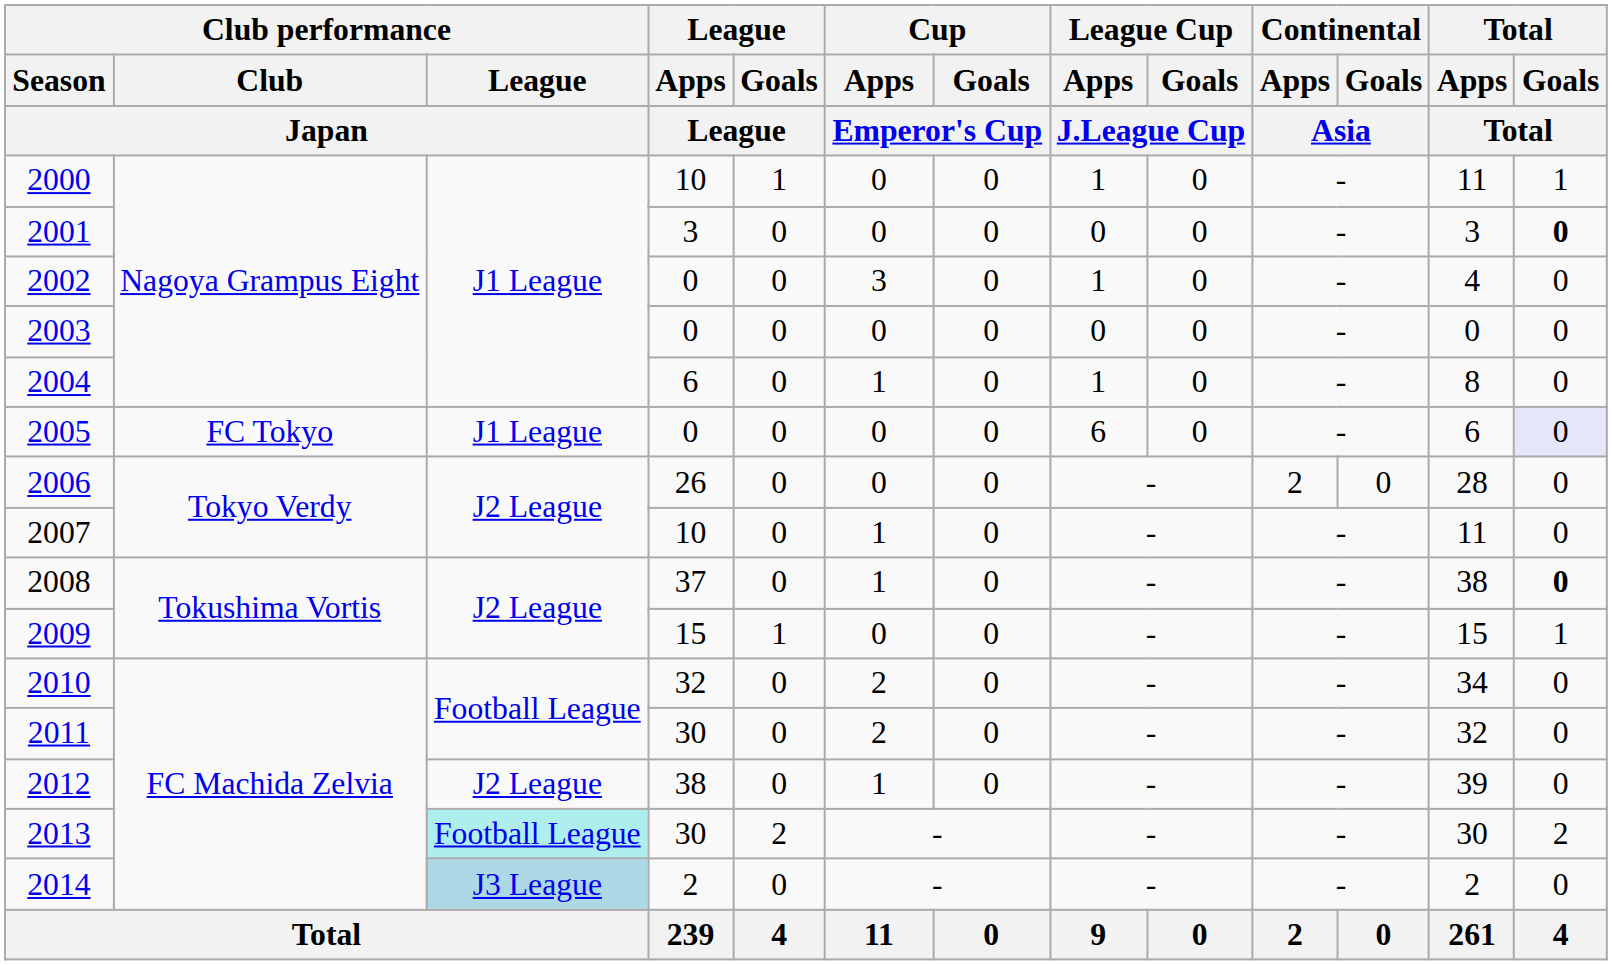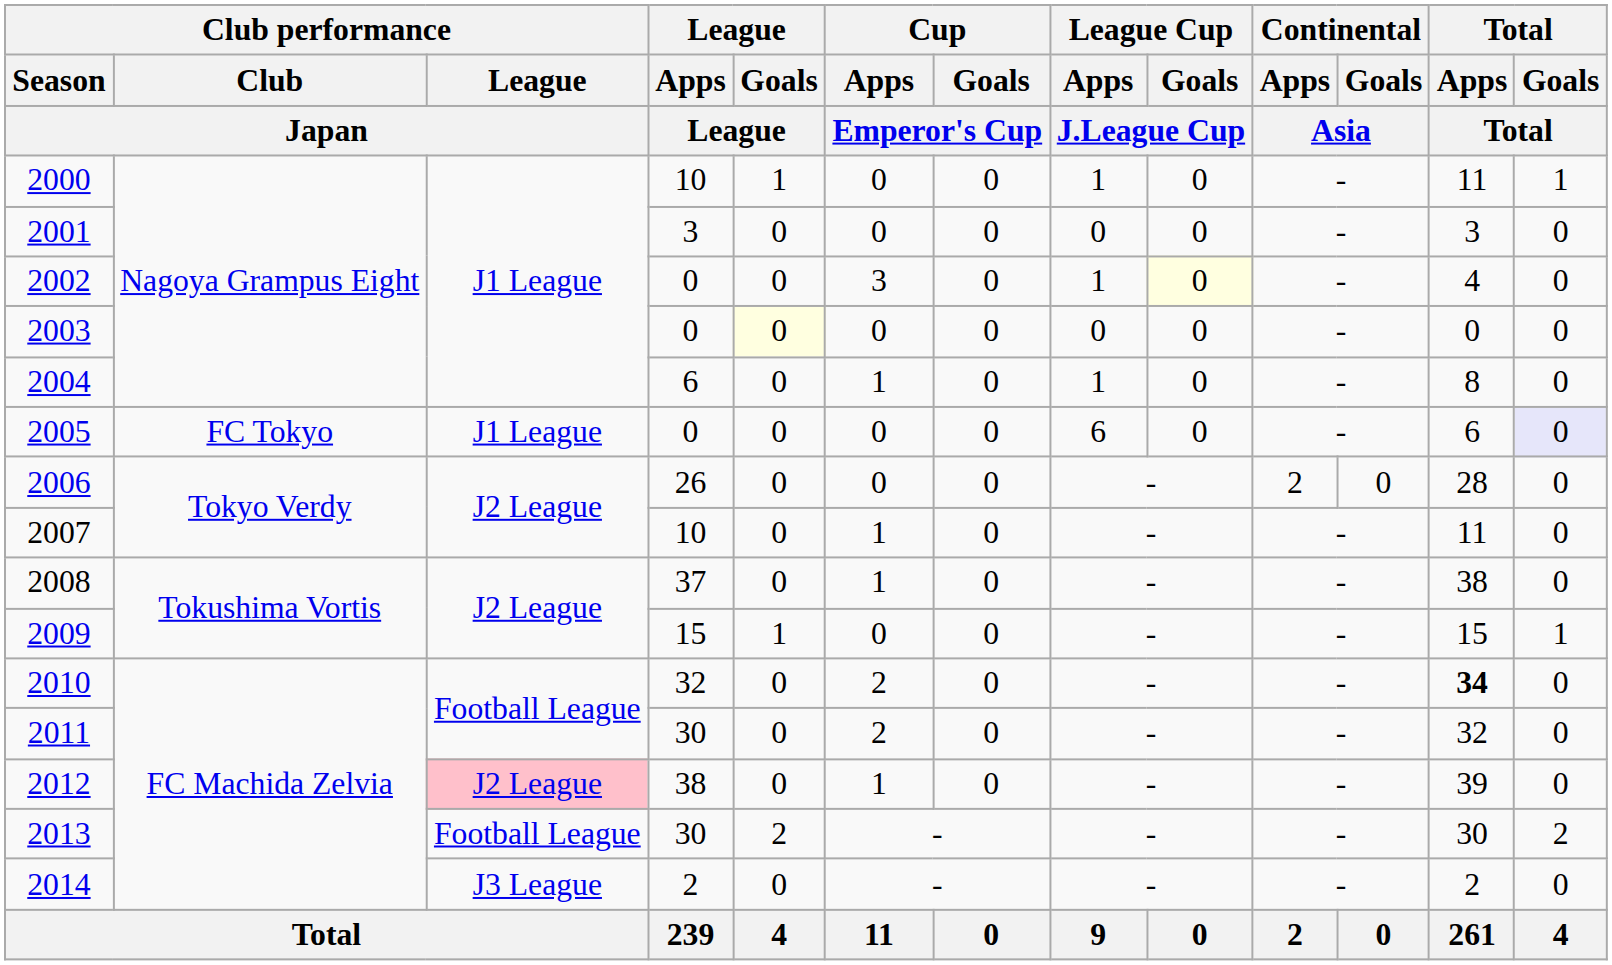(1561, 230) bold -> (1561, 230) normal
(1200, 280) no background -> (1200, 280) lightyellow background
(779, 331) no background -> (779, 331) lightyellow background
(1561, 582) bold -> (1561, 582) normal
(1472, 682) normal -> (1472, 682) bold
(537, 783) no background -> (537, 783) pink background
(537, 833) paleturquoise background -> (537, 833) no background
(537, 883) lightblue background -> (537, 883) no background
